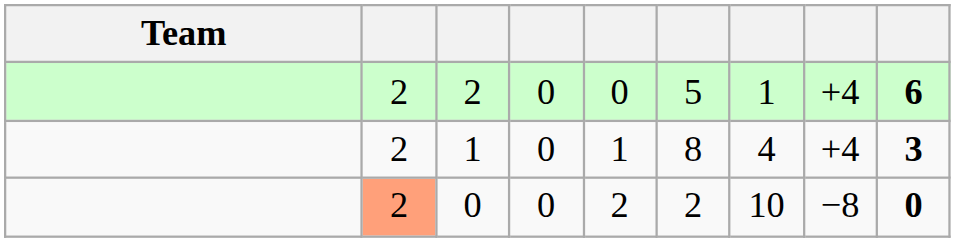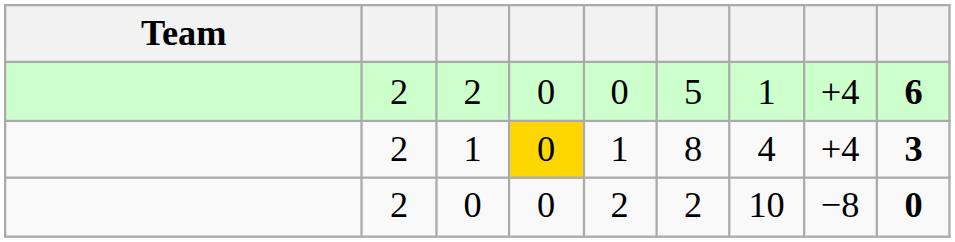(546, 148) no background -> (546, 148) gold background
(399, 206) lightsalmon background -> (399, 206) no background
